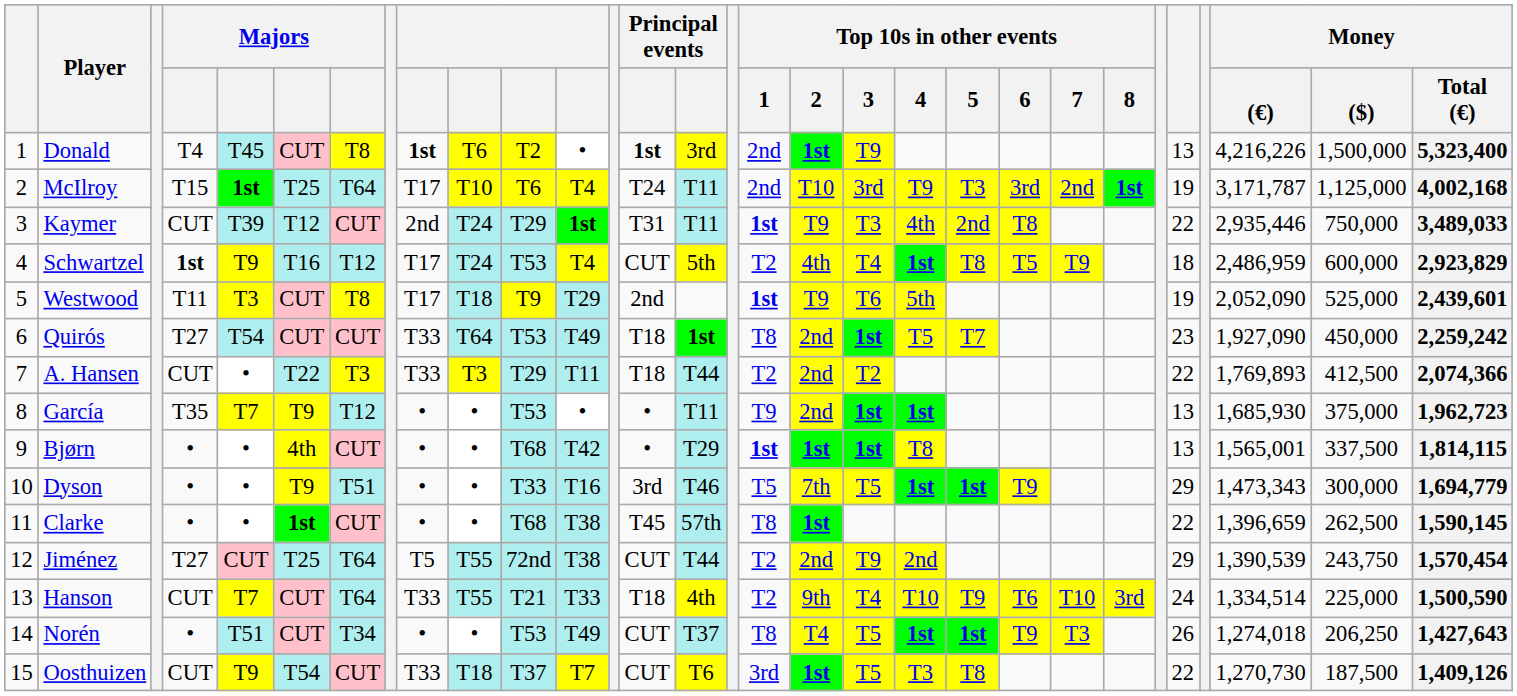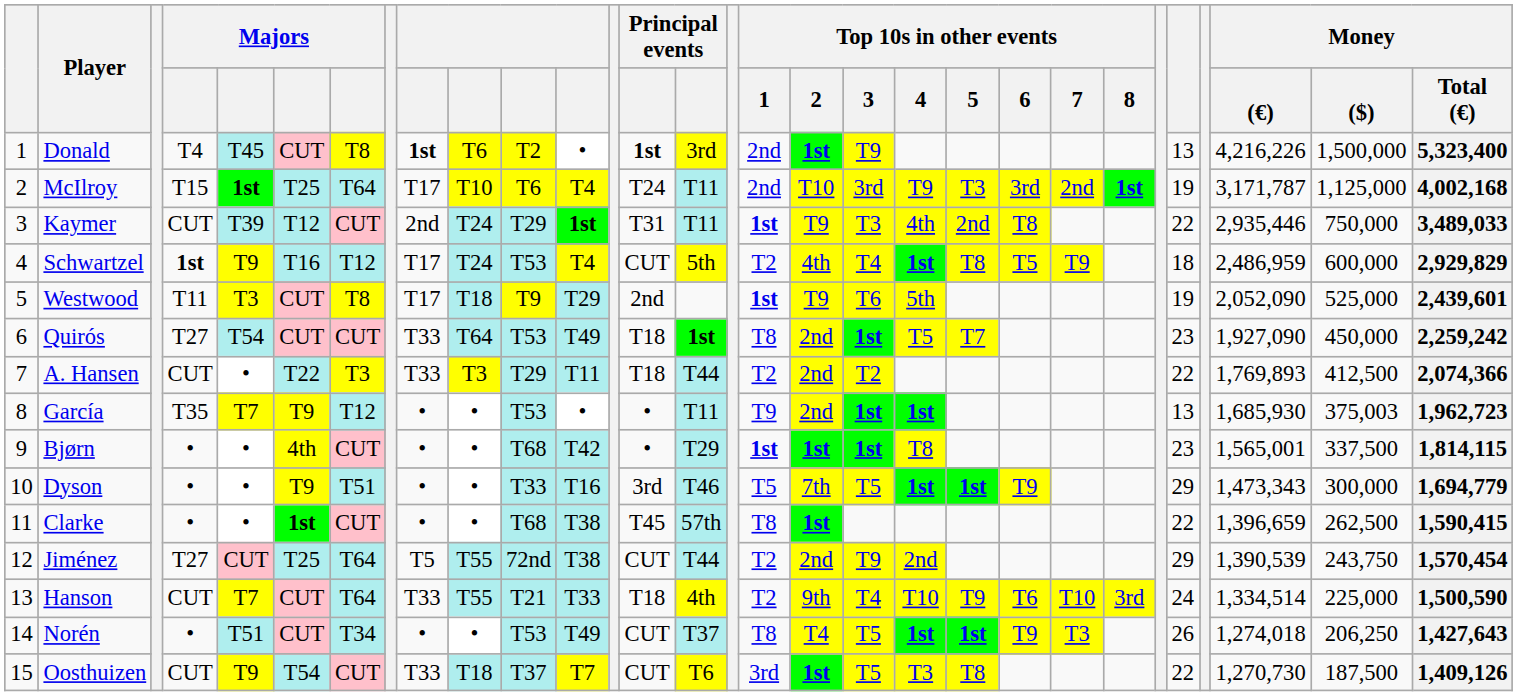(1462, 262) 2,923,829 -> (1462, 262) 2,929,829
(1361, 411) 375,000 -> (1361, 411) 375,003
(1183, 448) 13 -> (1183, 448) 23
(1462, 522) 1,590,145 -> (1462, 522) 1,590,415
